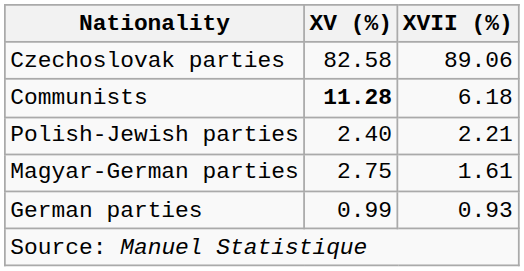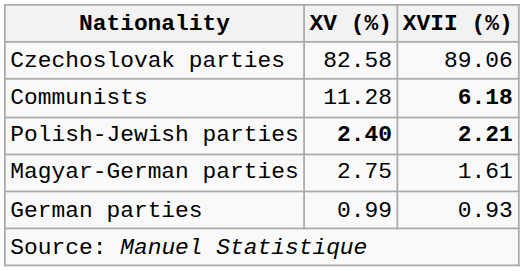(358, 98) bold -> (358, 98) normal
(485, 98) normal -> (485, 98) bold
(364, 135) normal -> (364, 135) bold
(485, 135) normal -> (485, 135) bold
